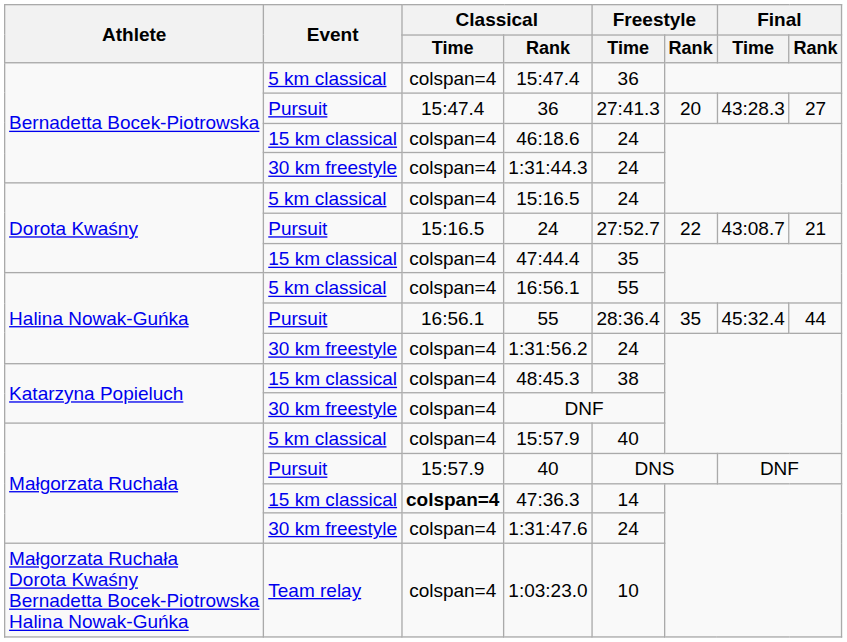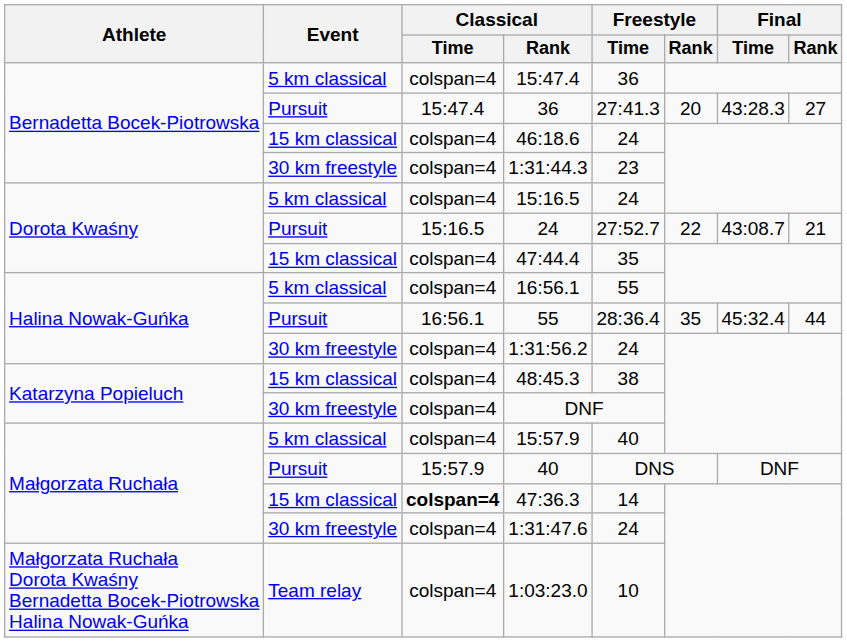(628, 169) 24 -> (628, 169) 23
